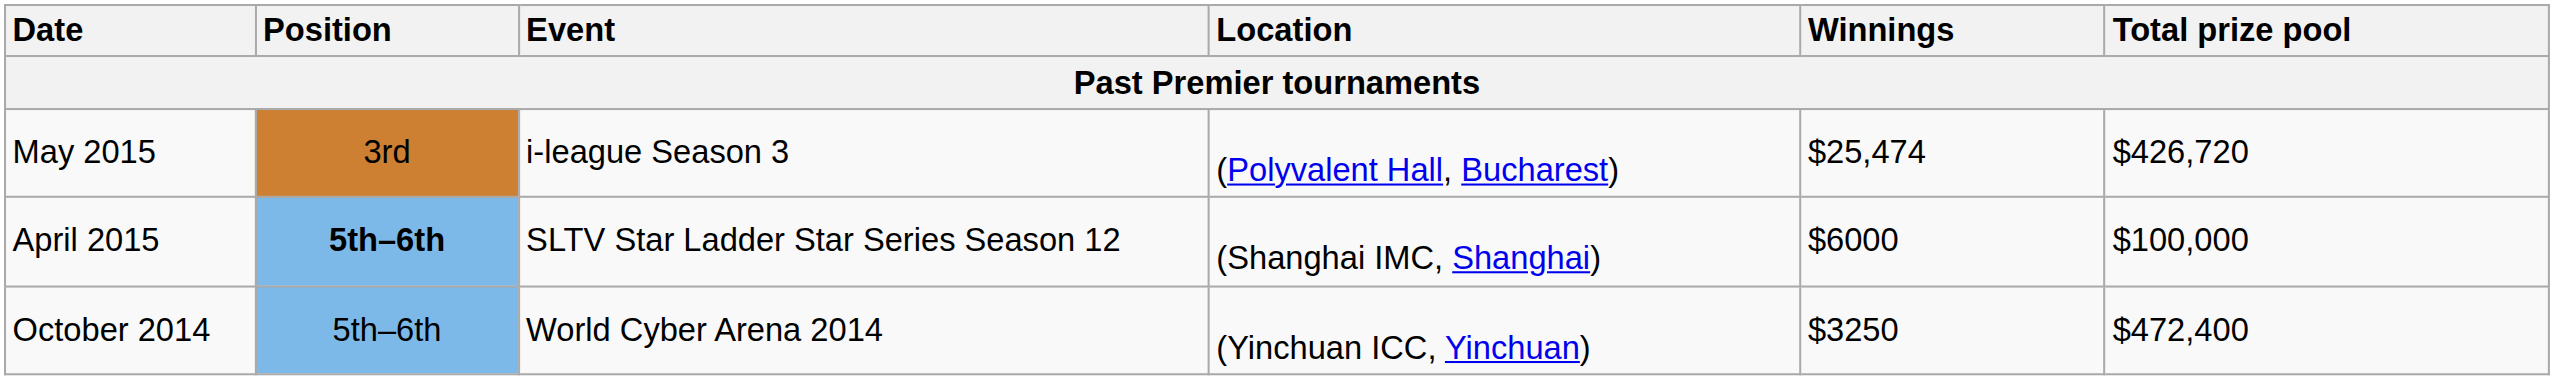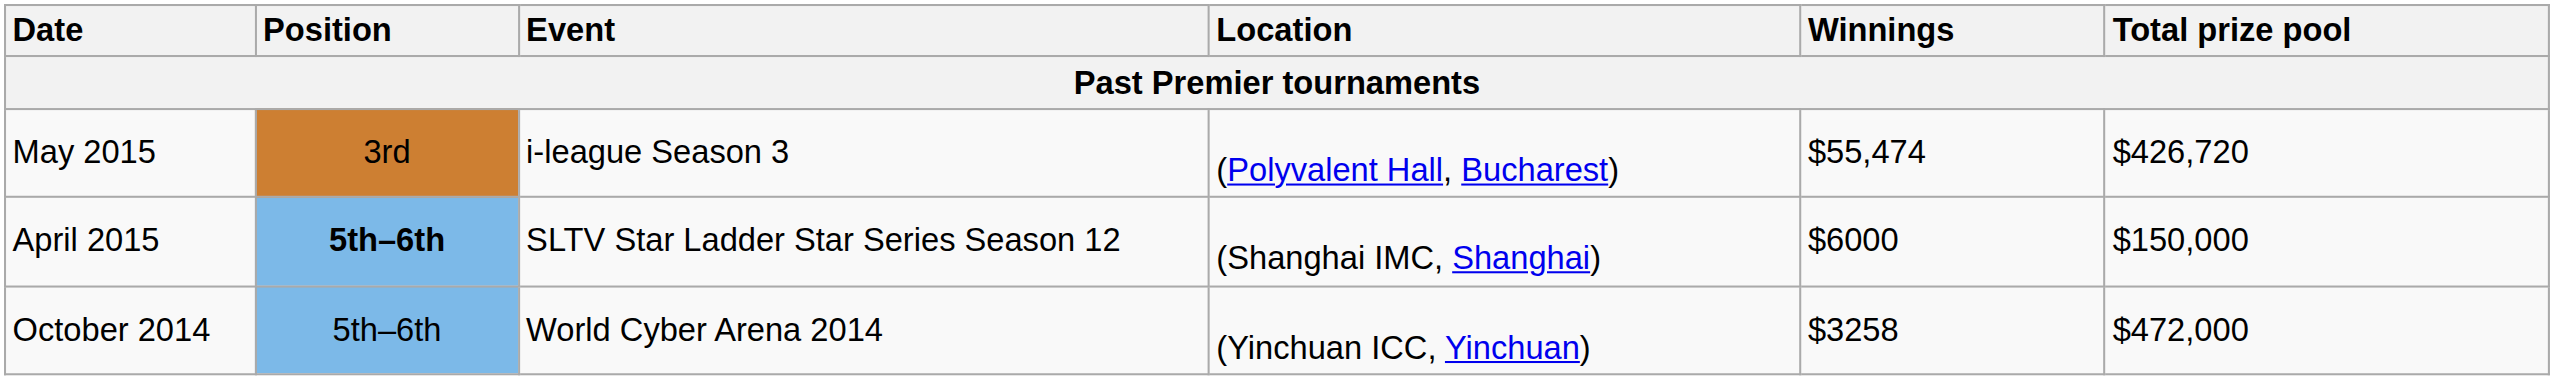(1867, 152) $25,474 -> (1867, 152) $55,474
(2181, 240) $100,000 -> (2181, 240) $150,000
(1853, 329) $3250 -> (1853, 329) $3258
(2181, 329) $472,400 -> (2181, 329) $472,000
